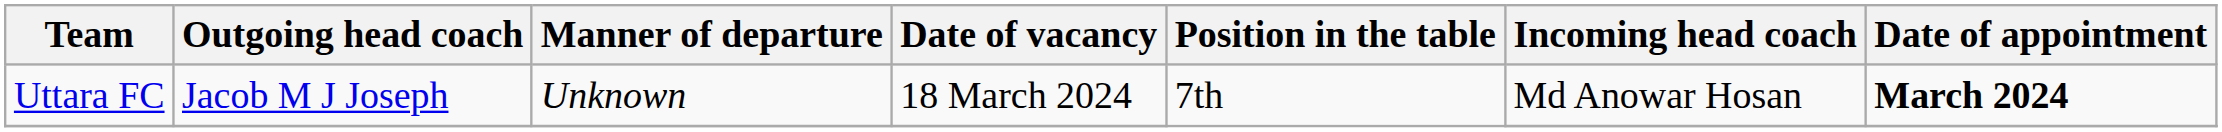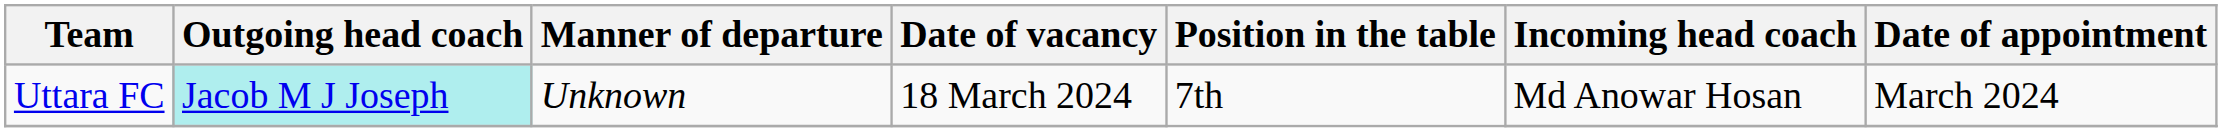(315, 94) no background -> (315, 94) paleturquoise background
(1971, 94) bold -> (1966, 94) normal
